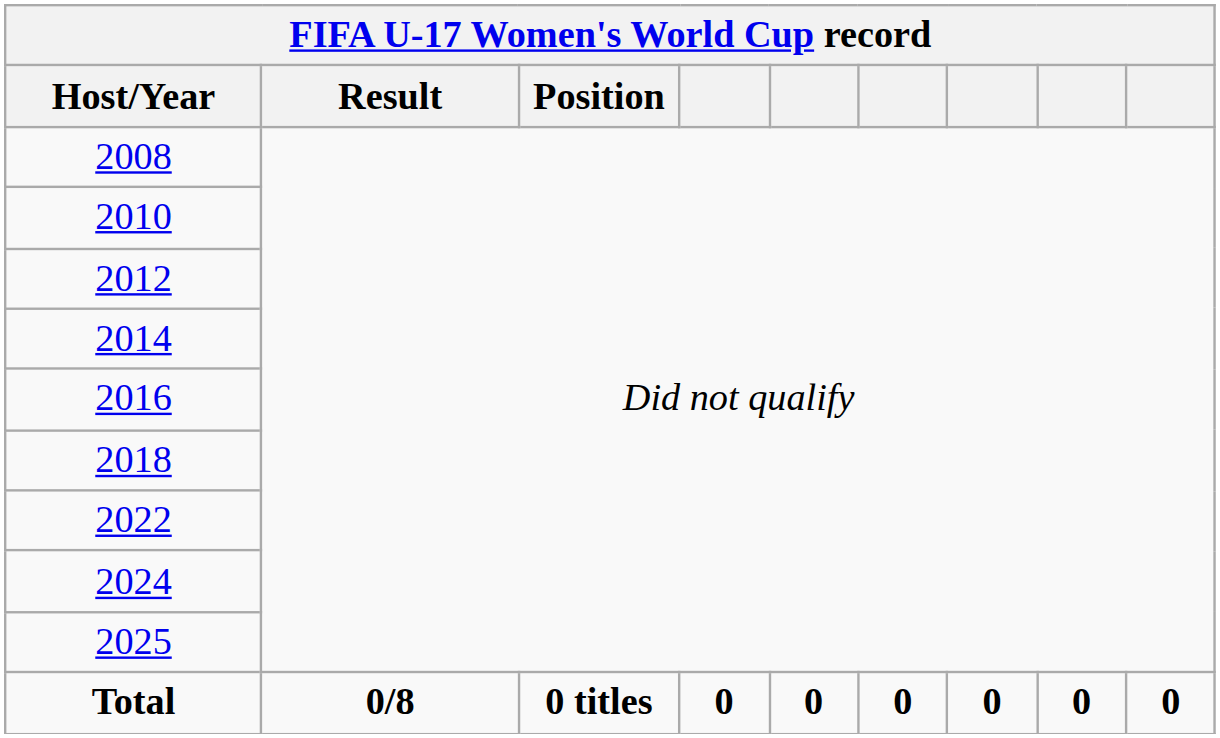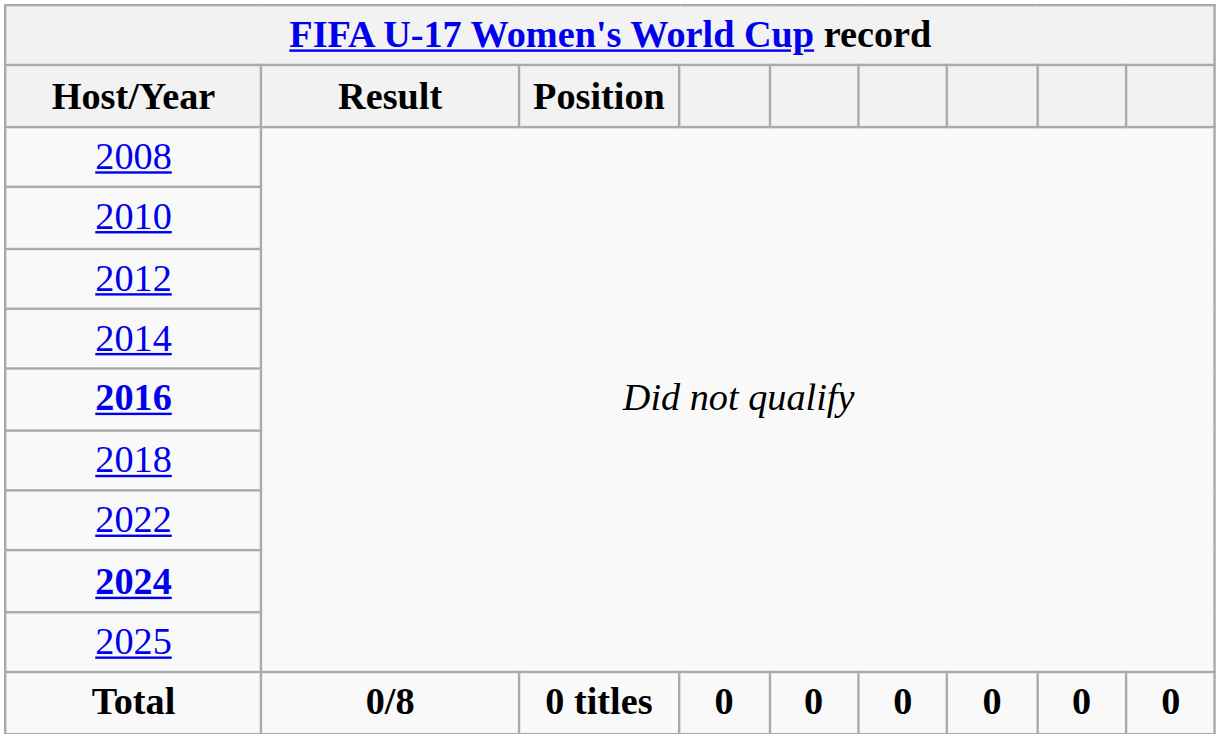(134, 398) normal -> (134, 398) bold
(134, 580) normal -> (134, 580) bold
